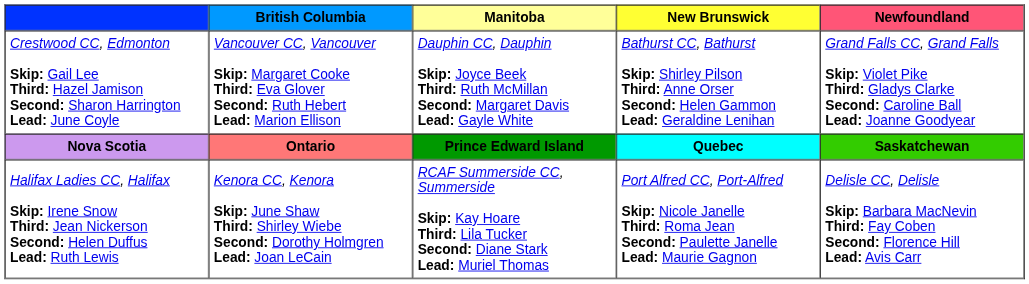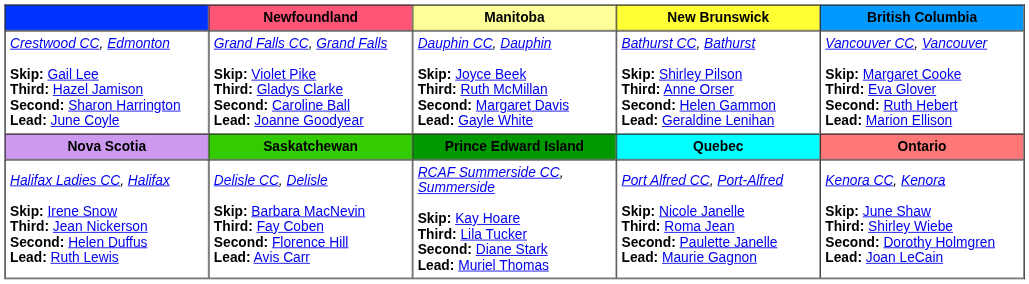columns swapped: (311, 17) <-> (922, 17)
